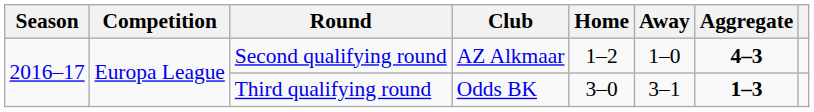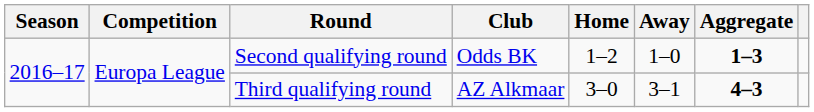(511, 55) AZ Alkmaar -> (497, 55) Odds BK
(746, 55) 4–3 -> (746, 55) 1–3
(497, 89) Odds BK -> (511, 89) AZ Alkmaar
(746, 89) 1–3 -> (746, 89) 4–3
